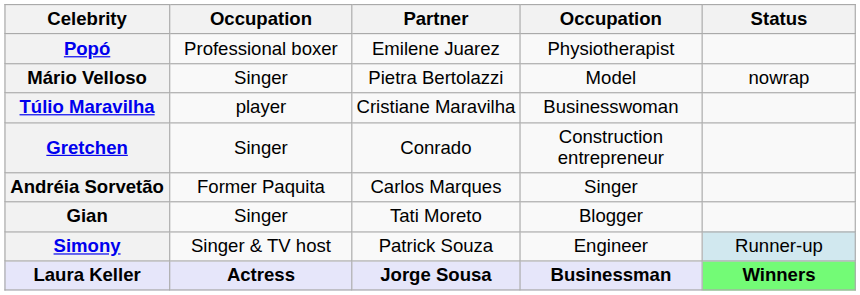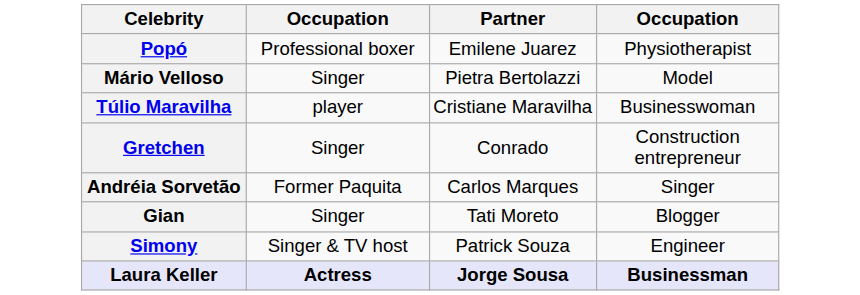- column: (779, 19)
